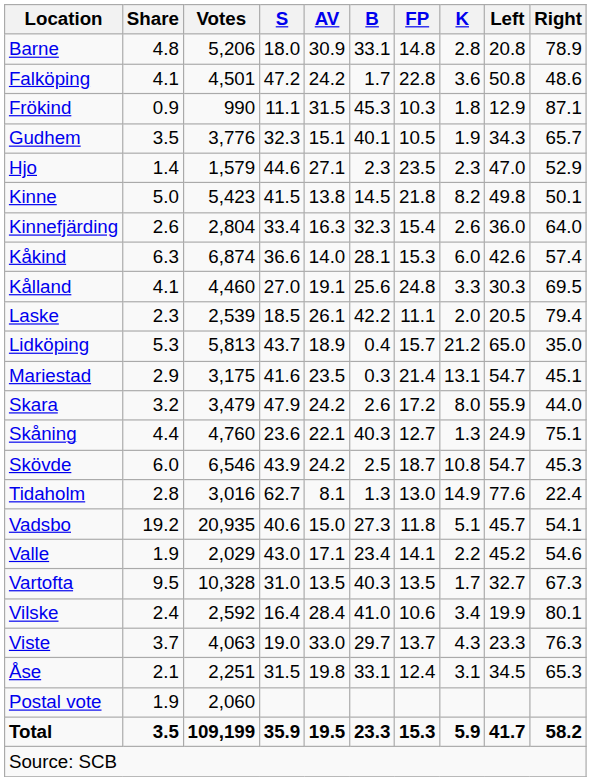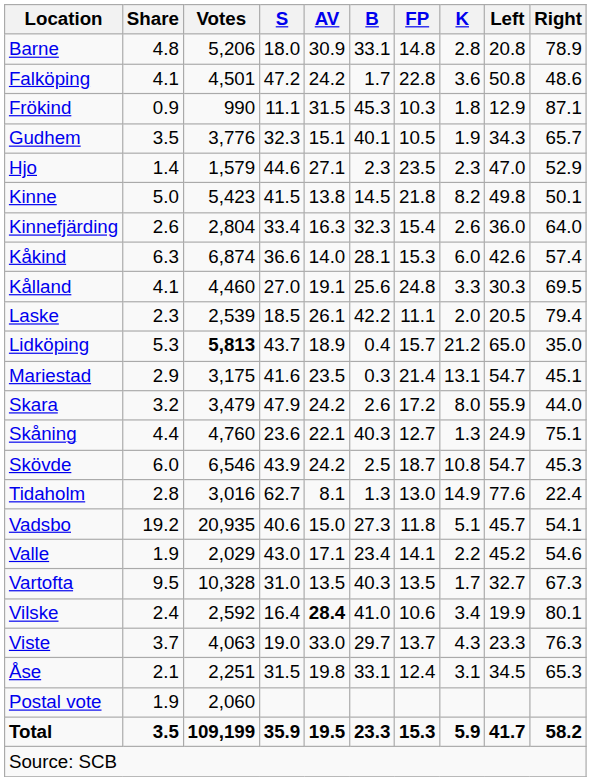(232, 345) normal -> (232, 345) bold
(327, 613) normal -> (327, 613) bold
